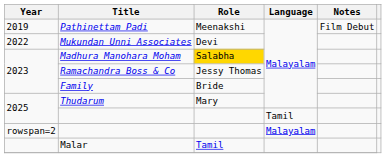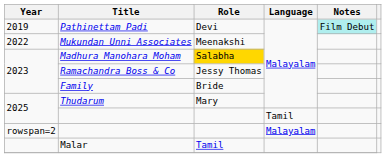(221, 27) Meenakshi -> (207, 27) Devi
(347, 27) no background -> (347, 27) paleturquoise background
(207, 41) Devi -> (221, 41) Meenakshi
